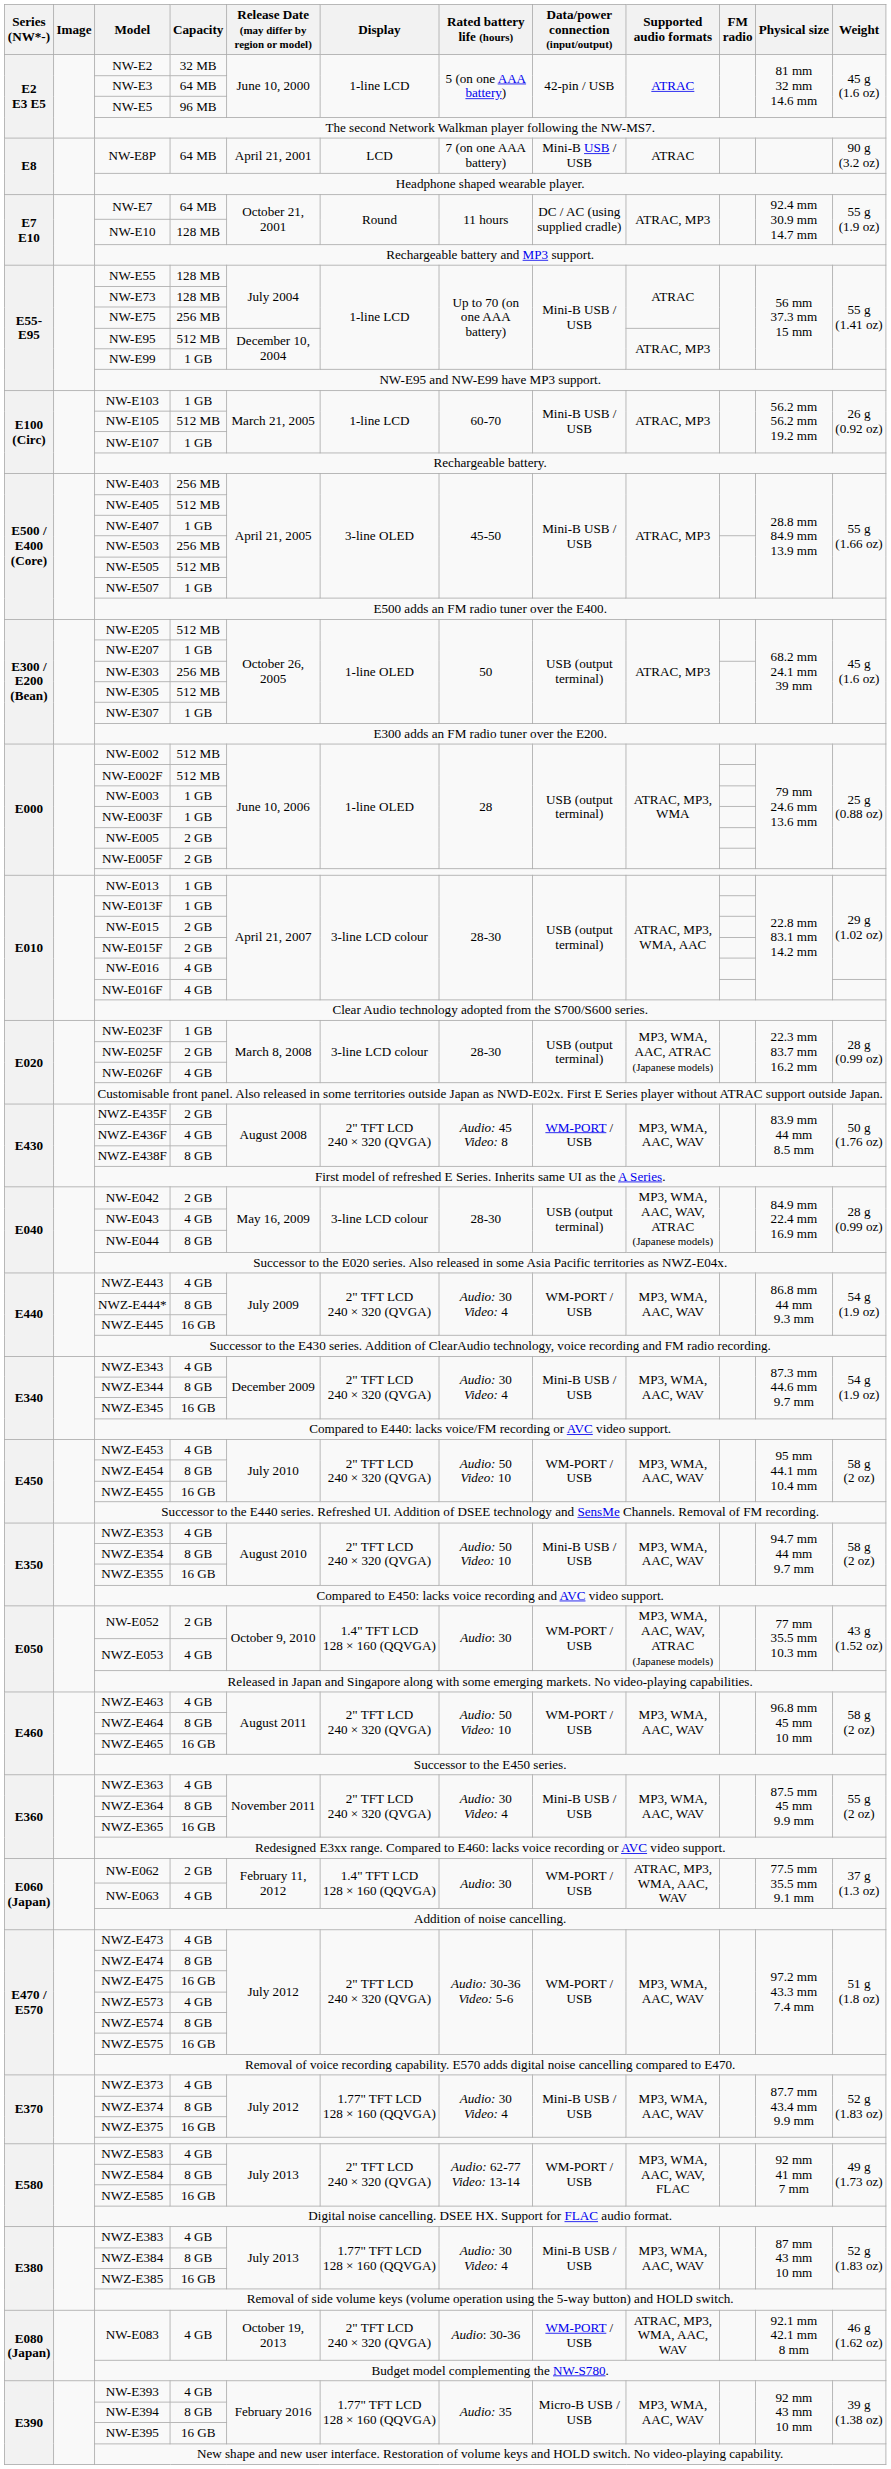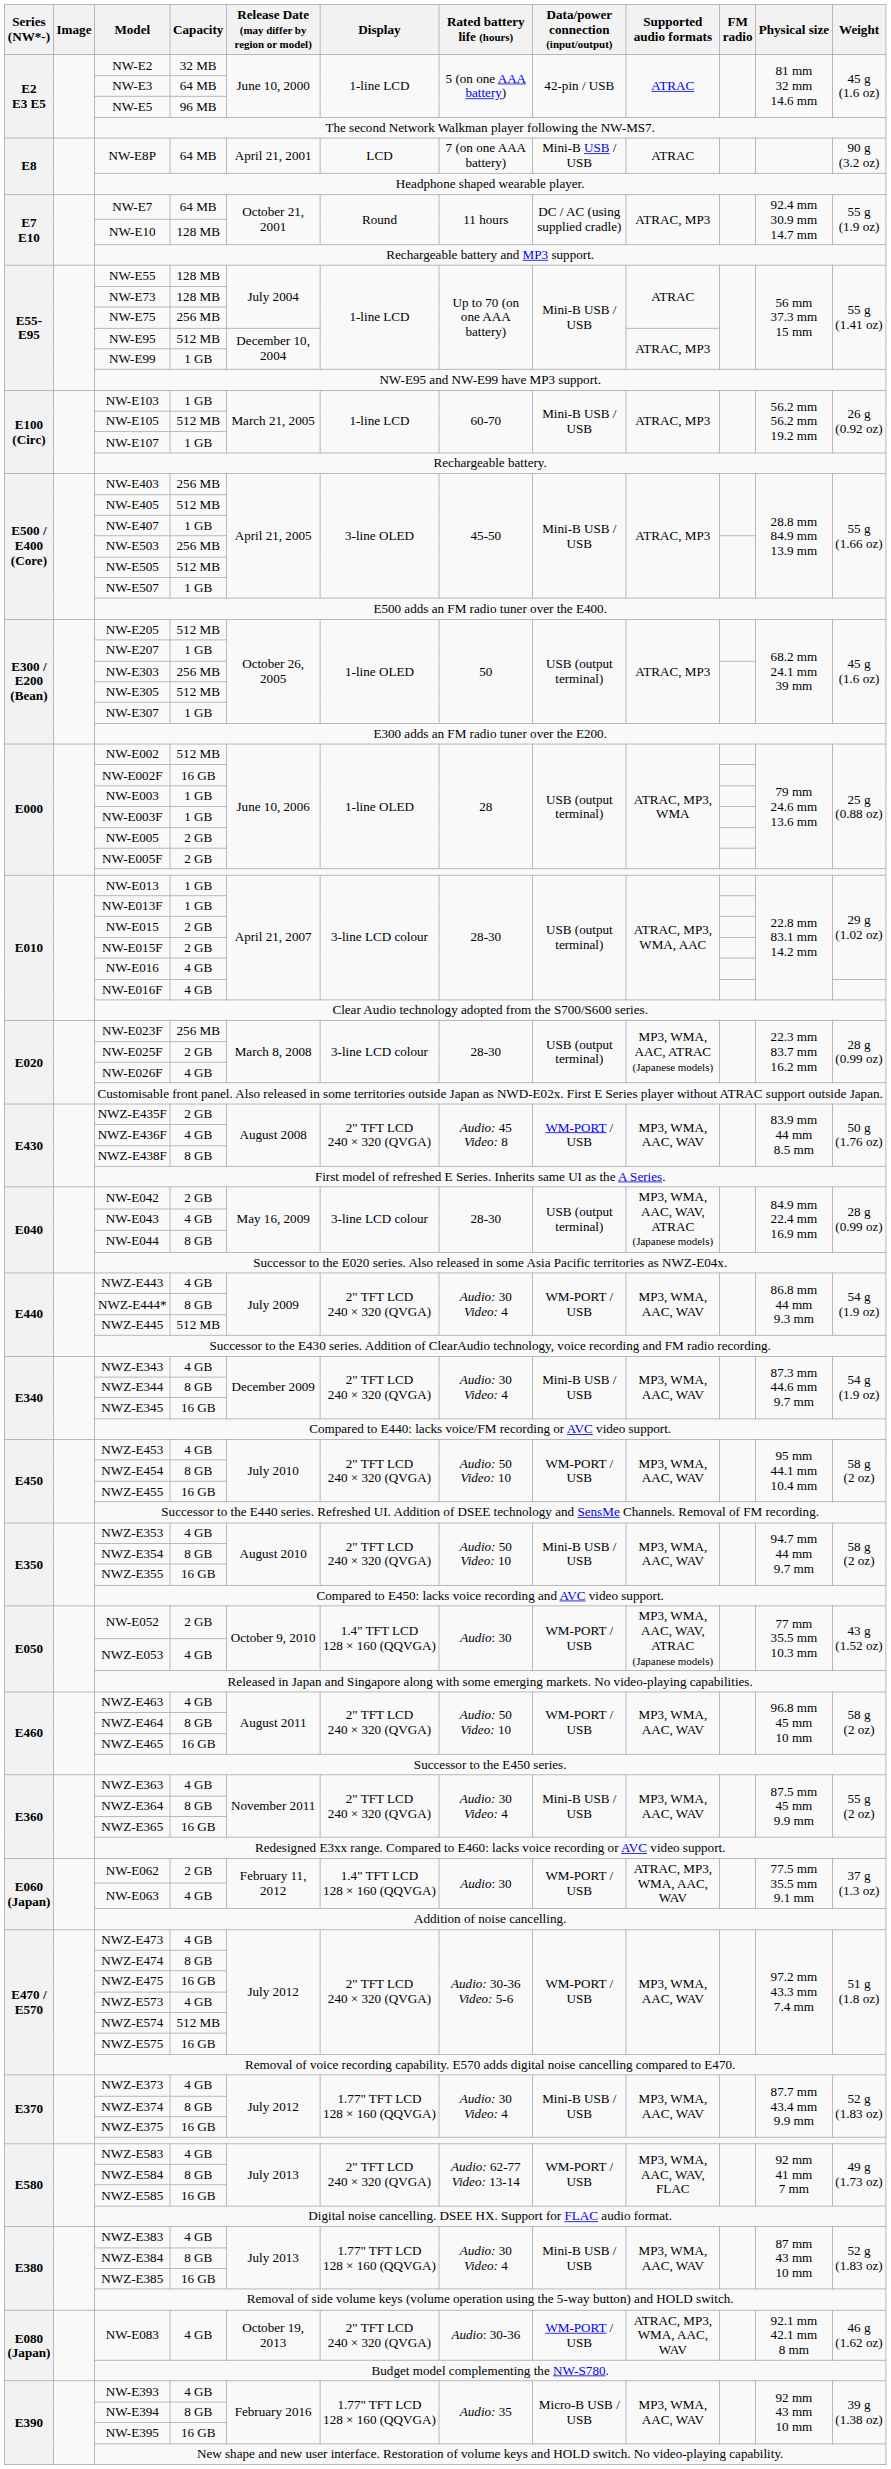(198, 775) 512 MB -> (198, 775) 16 GB
(198, 1031) 1 GB -> (198, 1031) 256 MB
(198, 1325) 16 GB -> (198, 1325) 512 MB
(198, 2023) 8 GB -> (198, 2023) 512 MB
